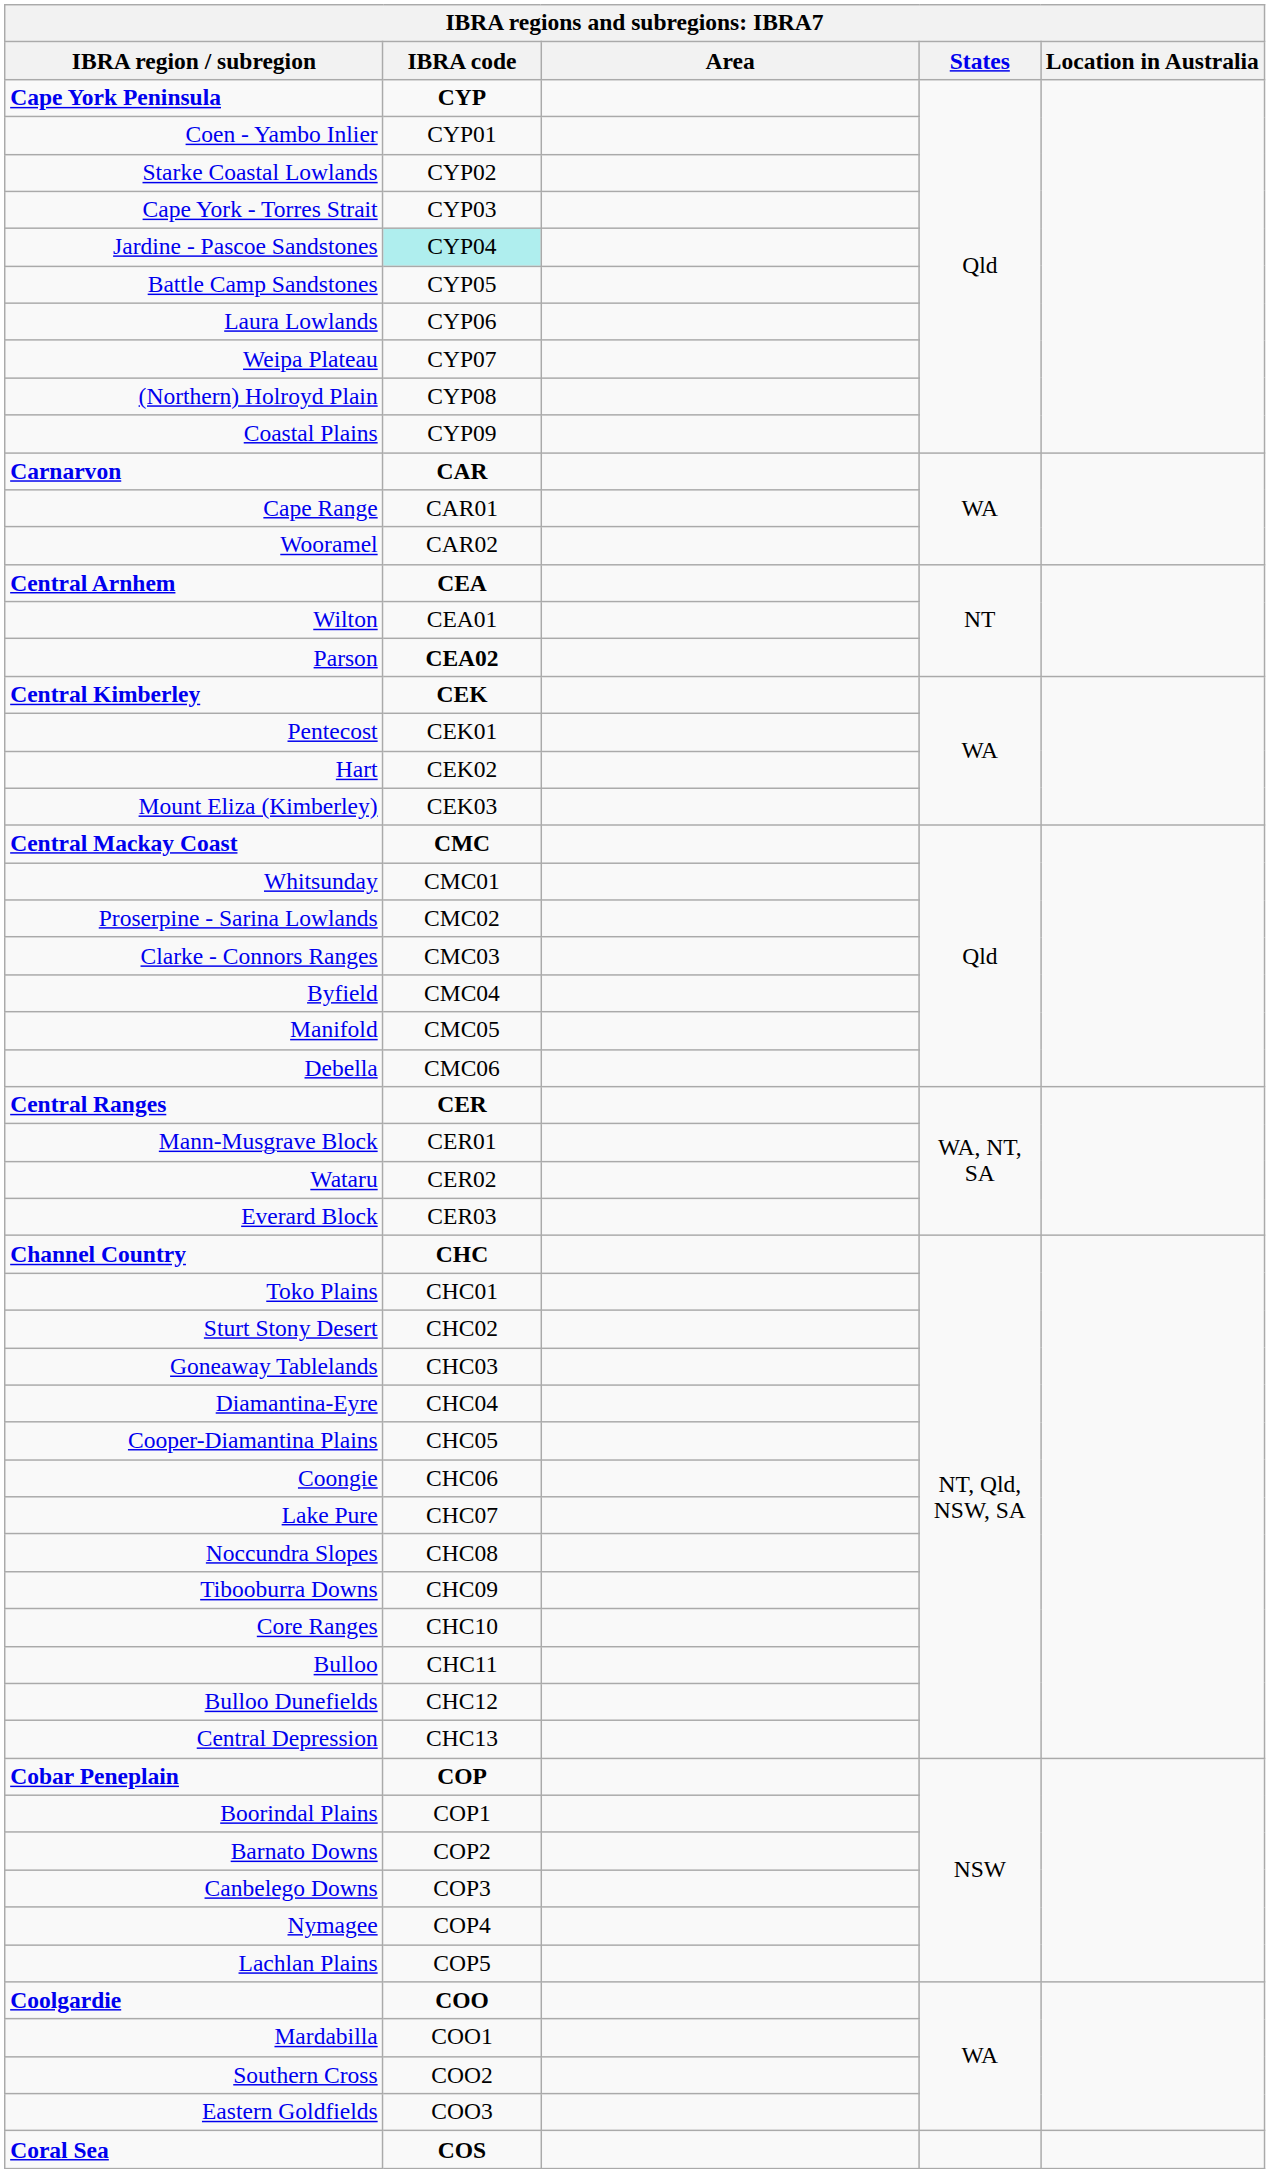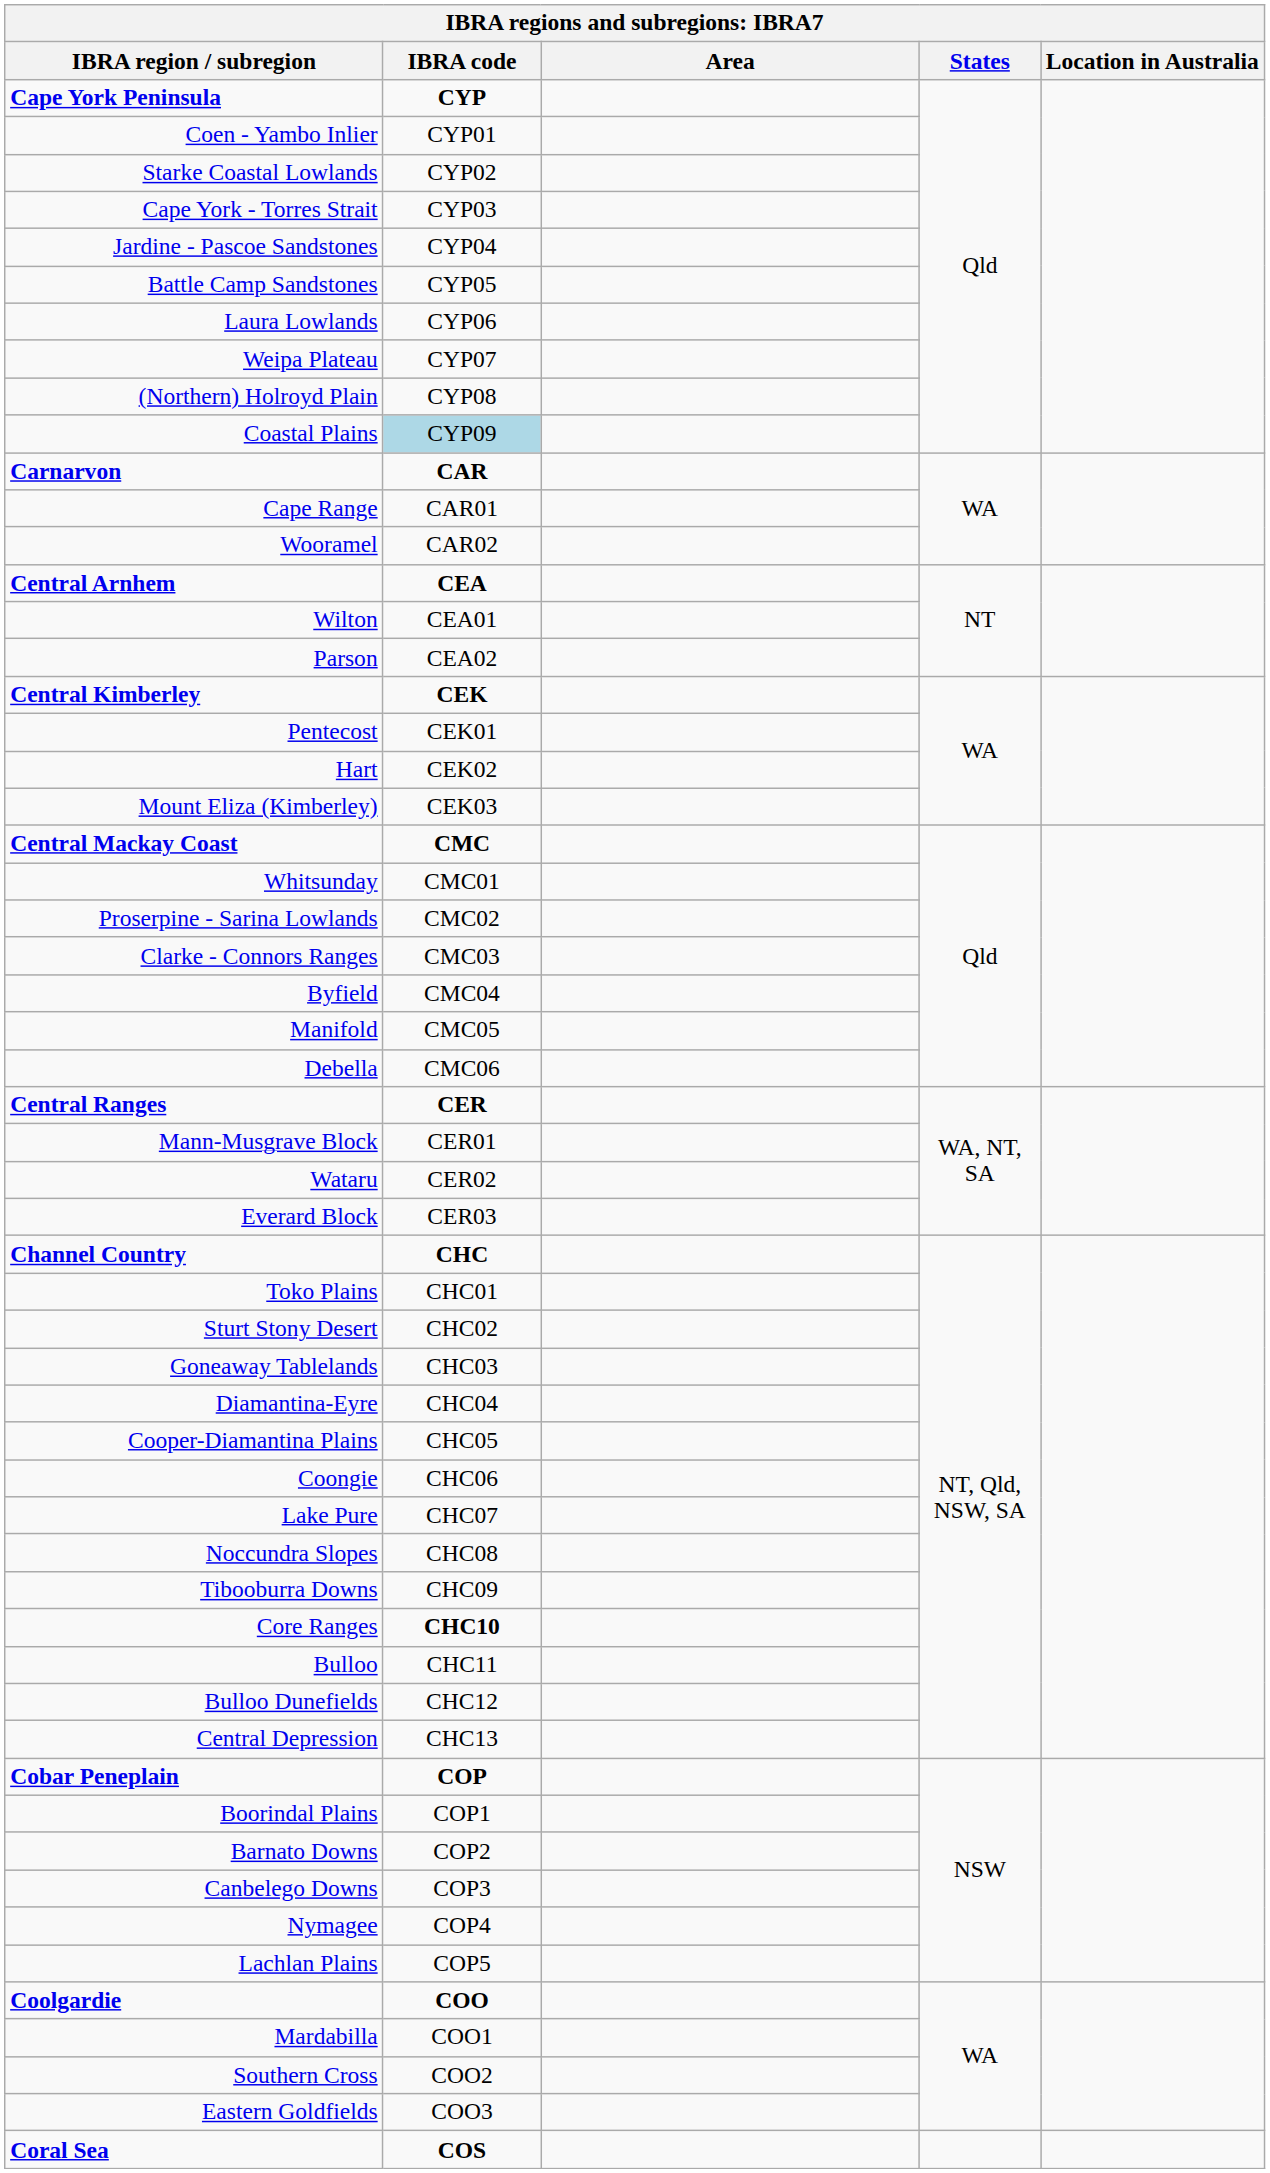(462, 246) paleturquoise background -> (462, 246) no background
(462, 433) no background -> (462, 433) lightblue background
(462, 657) bold -> (462, 657) normal
(462, 1627) normal -> (462, 1627) bold
